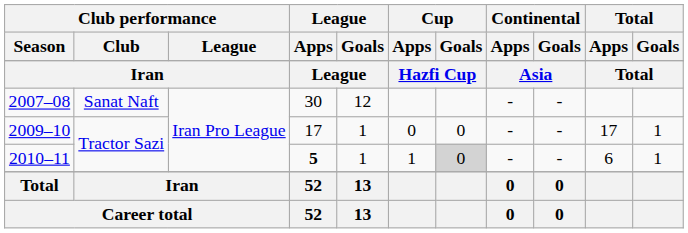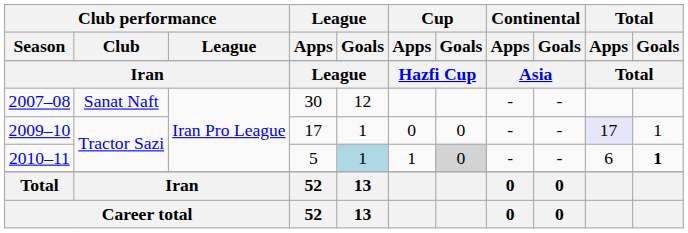(609, 130) no background -> (609, 130) lavender background
(313, 158) bold -> (313, 158) normal
(363, 158) no background -> (363, 158) lightblue background
(658, 158) normal -> (658, 158) bold
